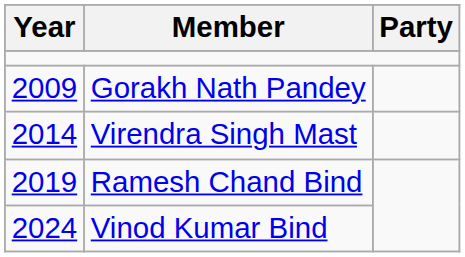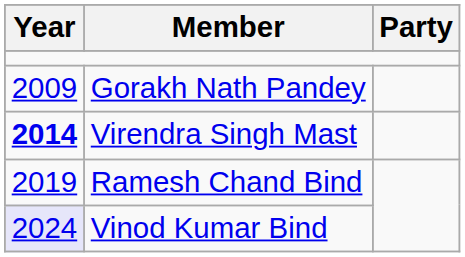(44, 134) normal -> (44, 134) bold
(44, 228) no background -> (44, 228) lavender background
